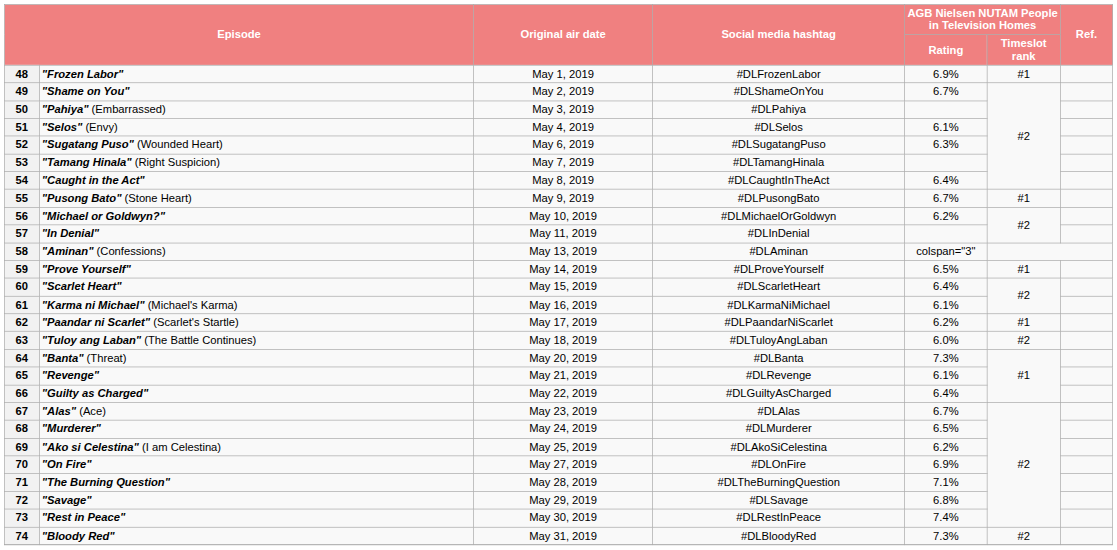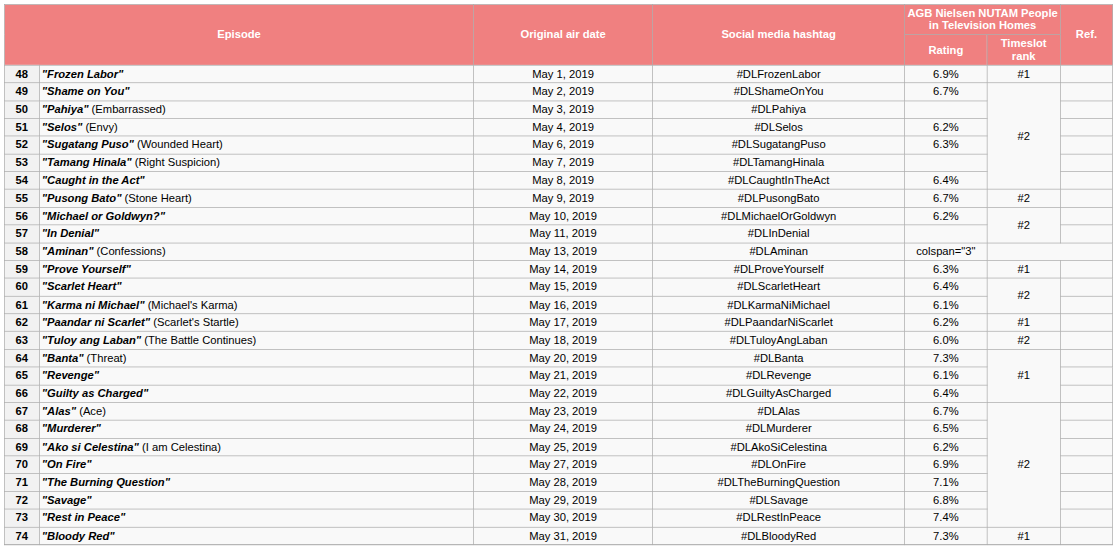(946, 127) 6.1% -> (946, 127) 6.2%
(1024, 198) #1 -> (1024, 198) #2
(946, 269) 6.5% -> (946, 269) 6.3%
(1024, 535) #2 -> (1024, 535) #1
